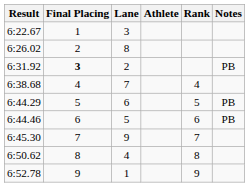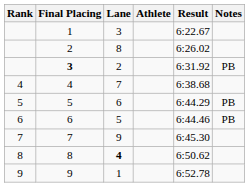columns swapped: (197, 13) <-> (24, 13)
(126, 155) normal -> (119, 155) bold
